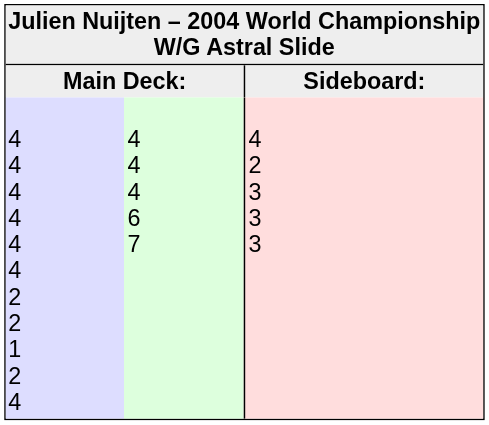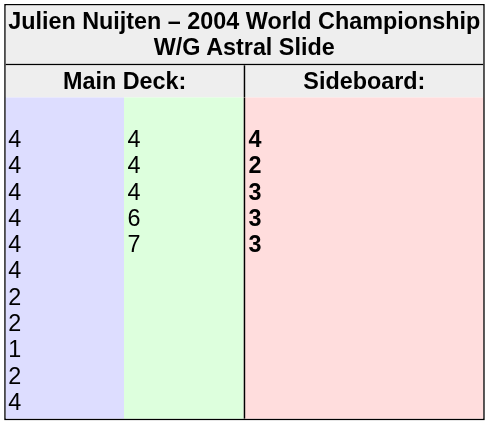(255, 192) normal -> (255, 192) bold
